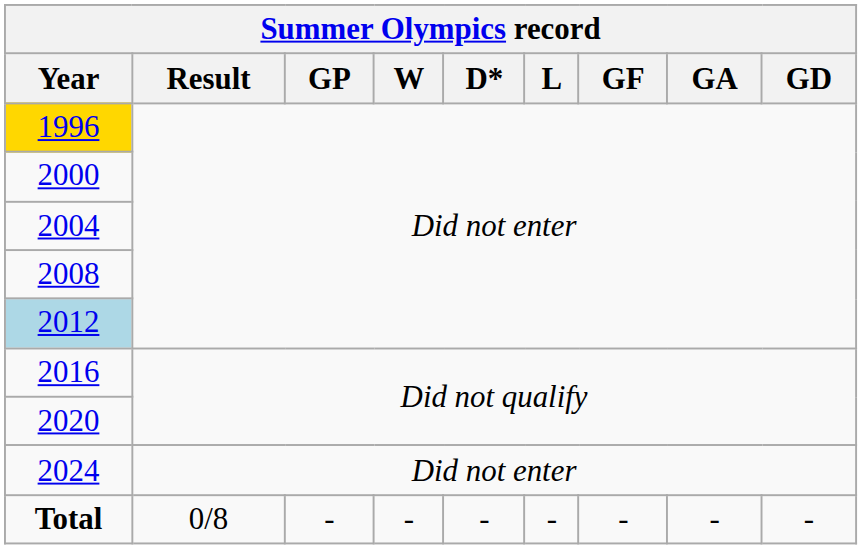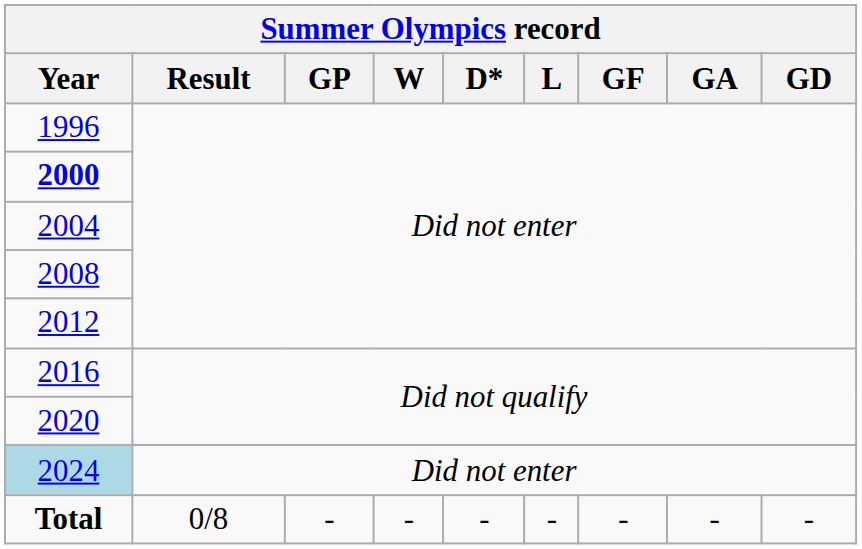(69, 126) gold background -> (69, 126) no background
(69, 175) normal -> (69, 175) bold
(69, 322) lightblue background -> (69, 322) no background
(69, 469) no background -> (69, 469) lightblue background
